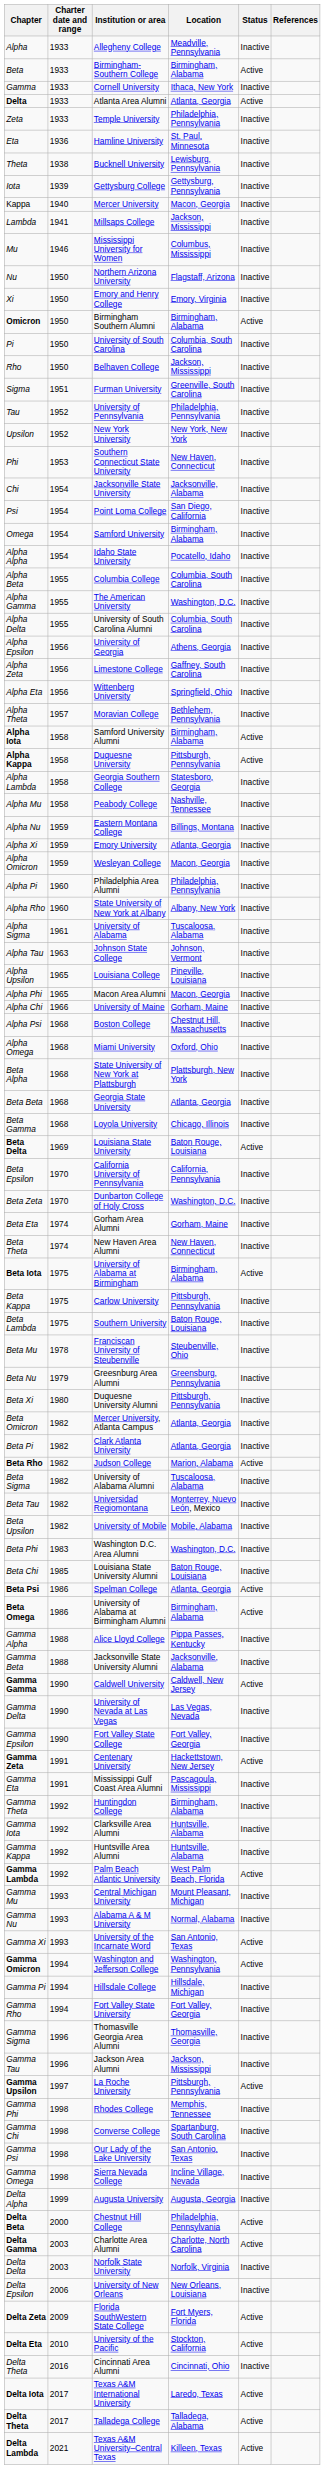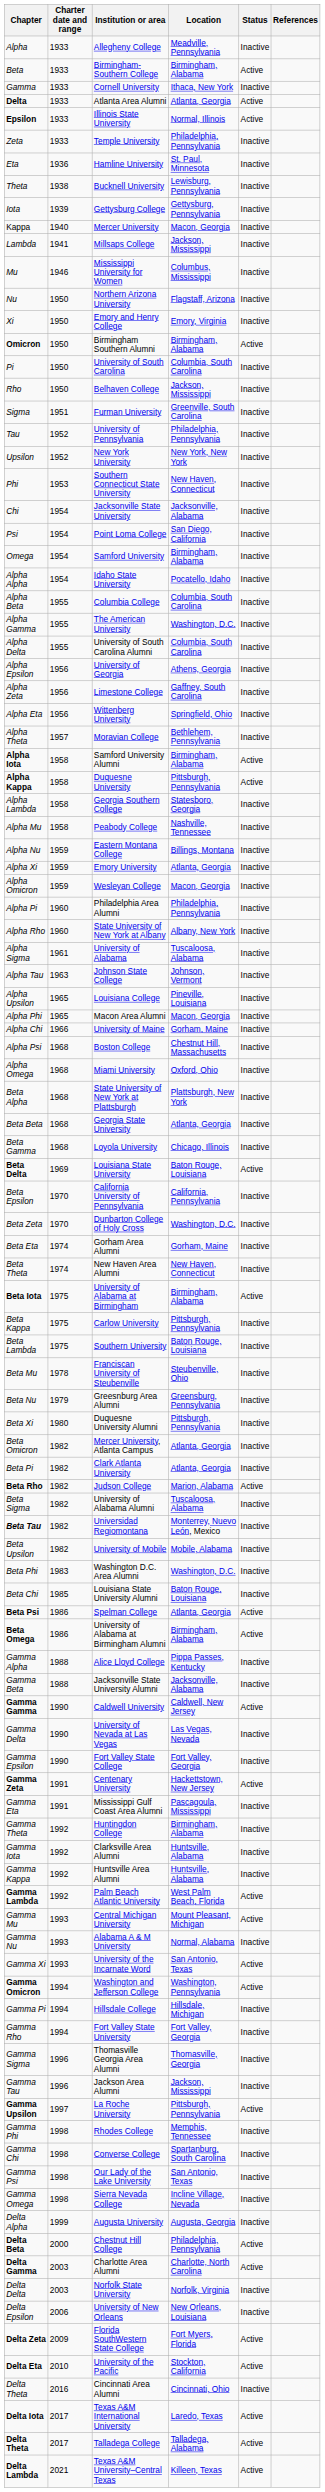+ row: (116, 119)
(23, 1504) normal -> (24, 1526) bold
(255, 1897) Inactive -> (252, 1919) Active
